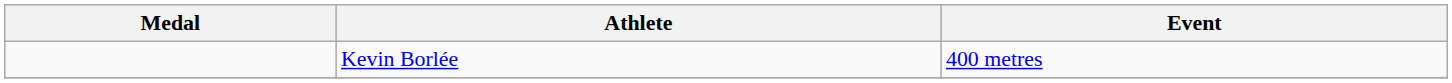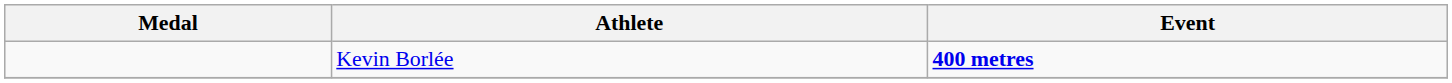(994, 59) normal -> (983, 59) bold
